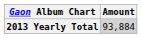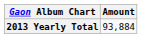(119, 26) lightgrey background -> (119, 26) no background
